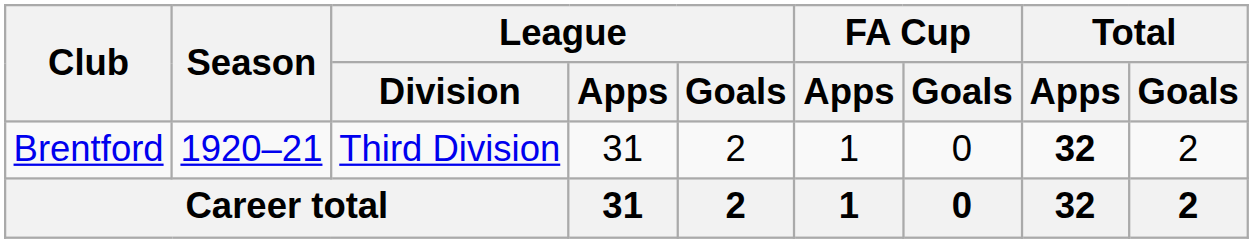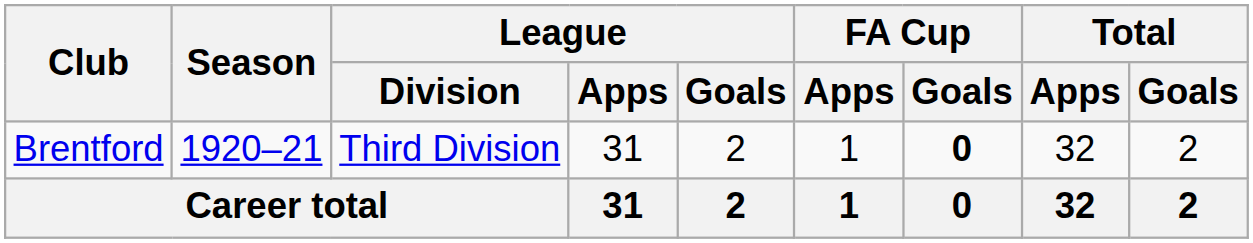(962, 149) normal -> (962, 149) bold
(1075, 149) bold -> (1075, 149) normal
